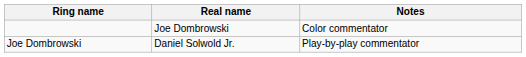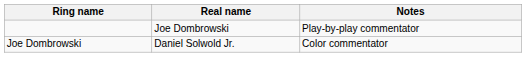(345, 28) Color commentator -> (361, 28) Play-by-play commentator
(361, 44) Play-by-play commentator -> (345, 44) Color commentator
